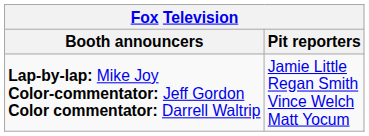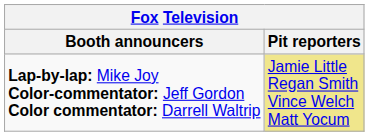(313, 93) no background -> (313, 93) khaki background
